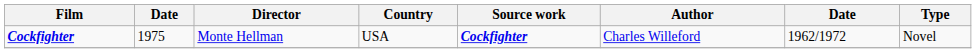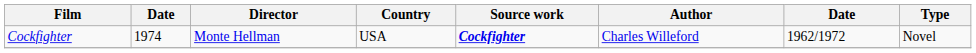(41, 36) bold -> (40, 36) normal
(151, 36) 1975 -> (148, 36) 1974
